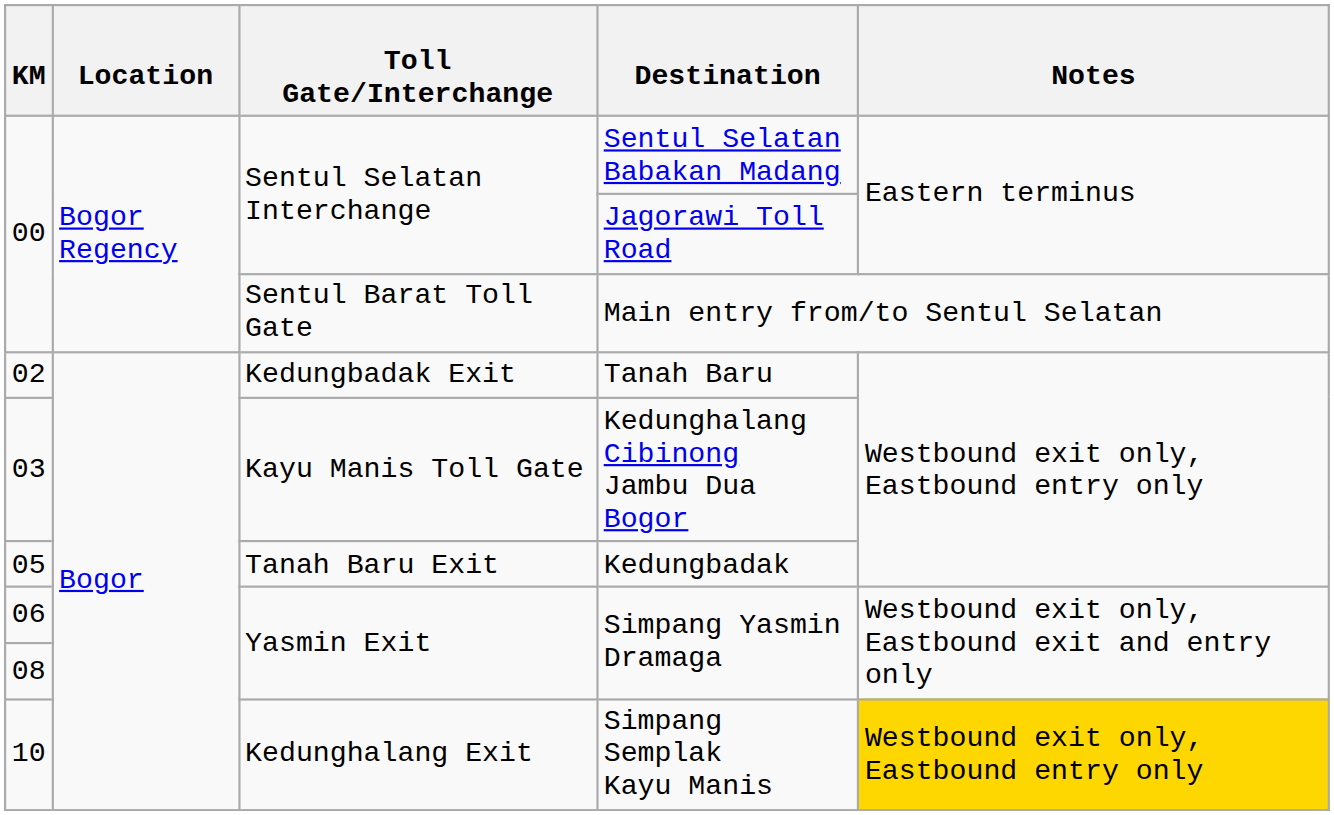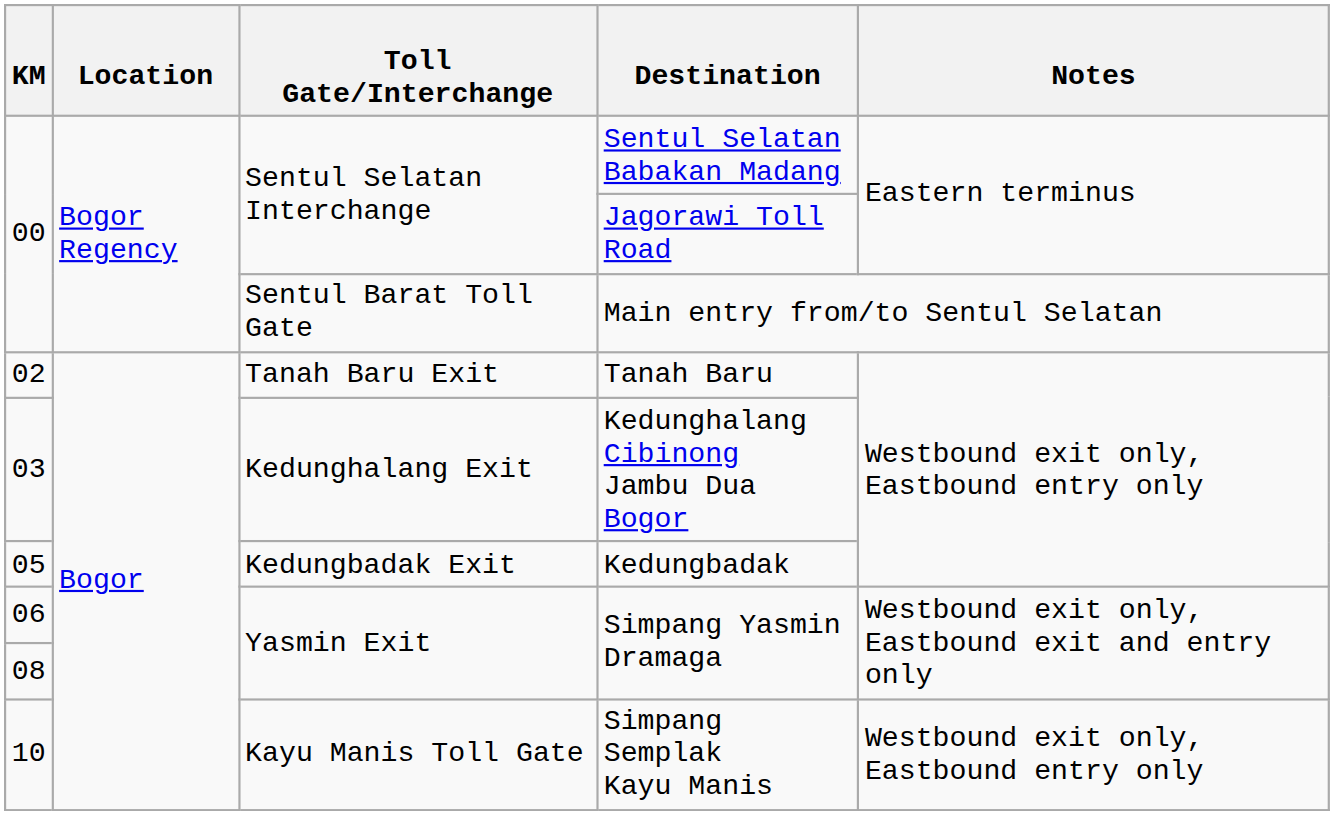(381, 375) Kedungbadak Exit -> (372, 375) Tanah Baru Exit
(414, 470) Kayu Manis Toll Gate -> (389, 470) Kedunghalang Exit
(372, 564) Tanah Baru Exit -> (381, 564) Kedungbadak Exit
(389, 754) Kedunghalang Exit -> (414, 754) Kayu Manis Toll Gate
(1034, 754) gold background -> (1034, 754) no background
